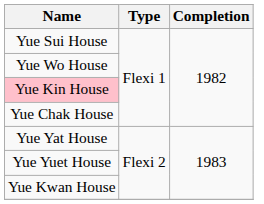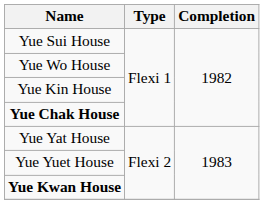(62, 89) pink background -> (64, 89) no background
(62, 114) normal -> (64, 114) bold
(62, 187) normal -> (64, 187) bold
